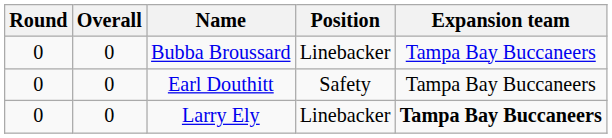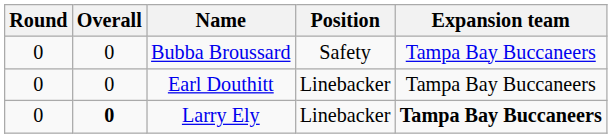(345, 52) Linebacker -> (345, 52) Safety
(345, 84) Safety -> (345, 84) Linebacker
(109, 116) normal -> (109, 116) bold
